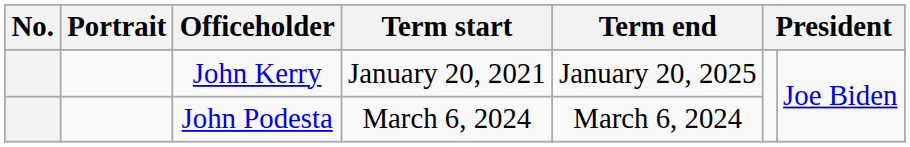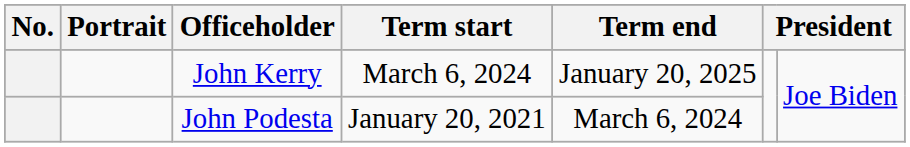(447, 73) January 20, 2021 -> (447, 73) March 6, 2024
(447, 118) March 6, 2024 -> (447, 118) January 20, 2021
